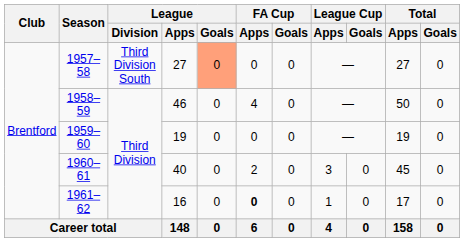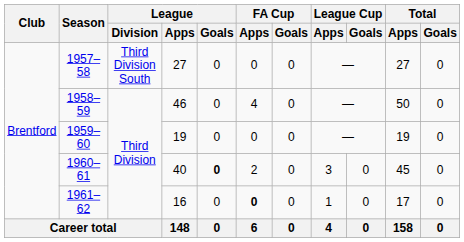(217, 65) lightsalmon background -> (217, 65) no background
(217, 169) normal -> (217, 169) bold
